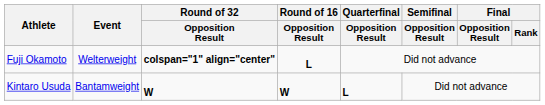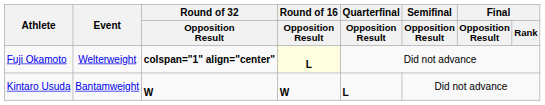(309, 65) no background -> (309, 65) lightyellow background
